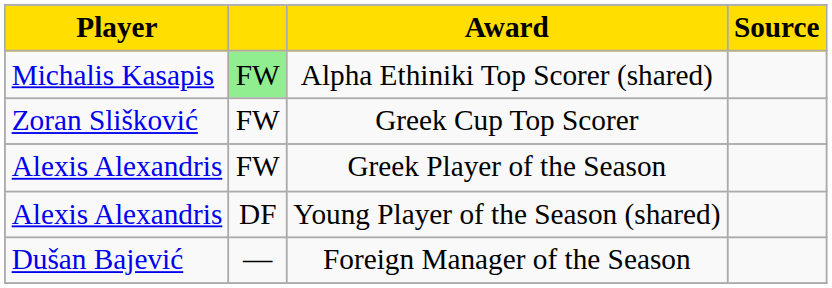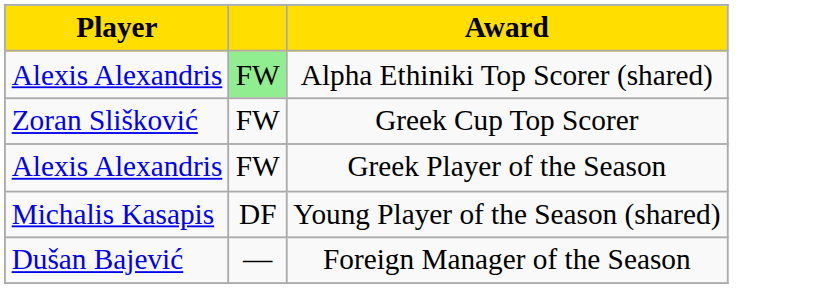- column: (777, 27)
(113, 74) Michalis Kasapis -> (117, 74) Alexis Alexandris
(117, 213) Alexis Alexandris -> (113, 213) Michalis Kasapis
